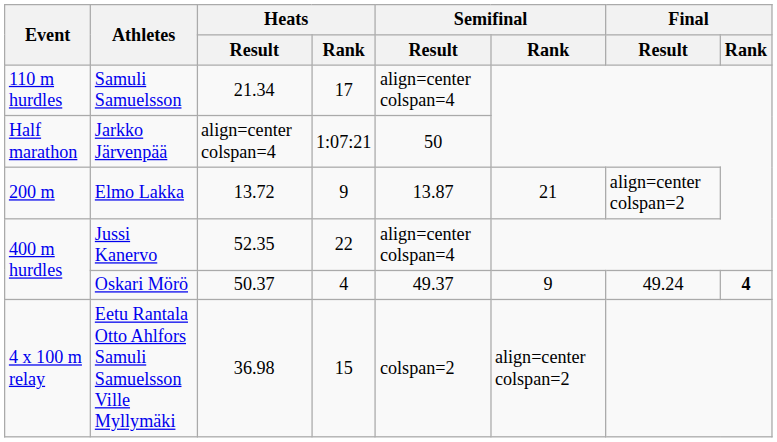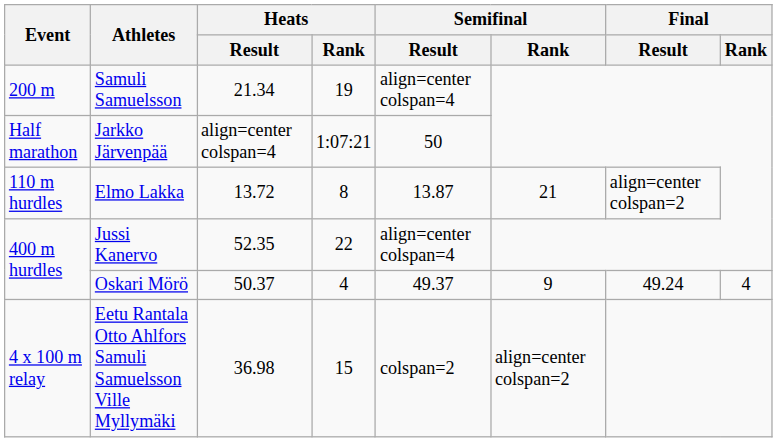(36, 90) 110 m hurdles -> (32, 90) 200 m
(344, 90) 17 -> (344, 90) 19
(32, 193) 200 m -> (36, 193) 110 m hurdles
(344, 193) 9 -> (344, 193) 8
(746, 285) bold -> (746, 285) normal
